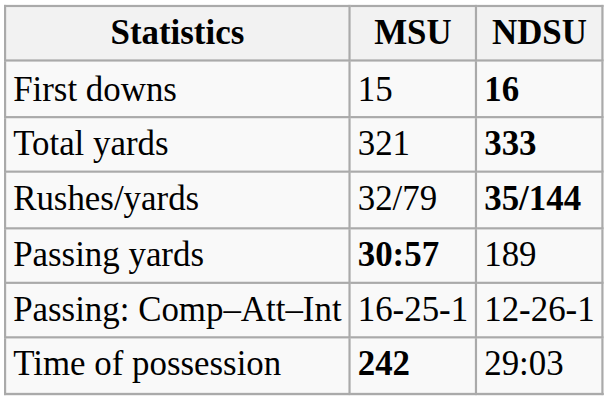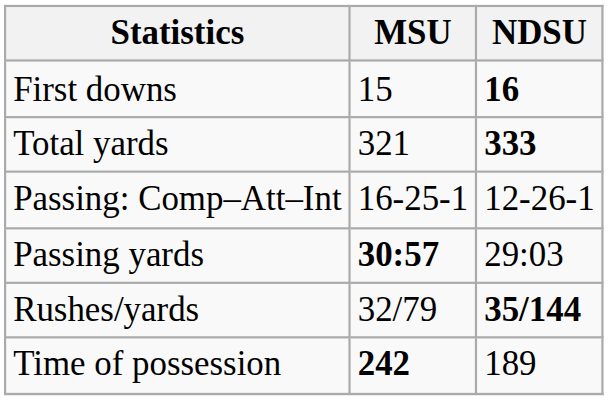rows swapped: (106, 198) <-> (177, 309)
(510, 254) 189 -> (524, 254) 29:03
(524, 364) 29:03 -> (510, 364) 189
